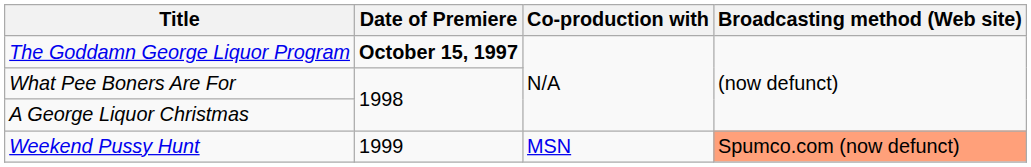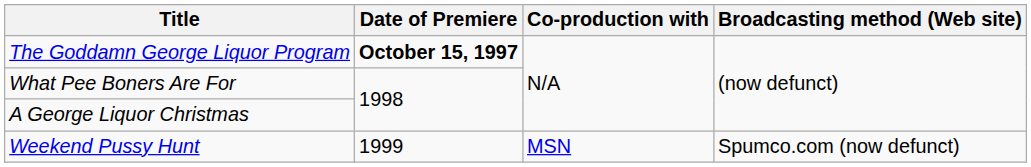(839, 146) lightsalmon background -> (839, 146) no background
